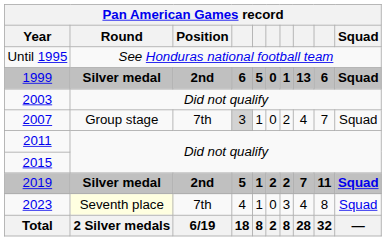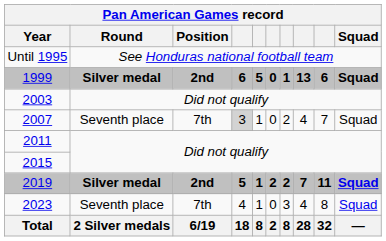(122, 120) Group stage -> (122, 120) Seventh place
(122, 204) lightyellow background -> (122, 204) no background
